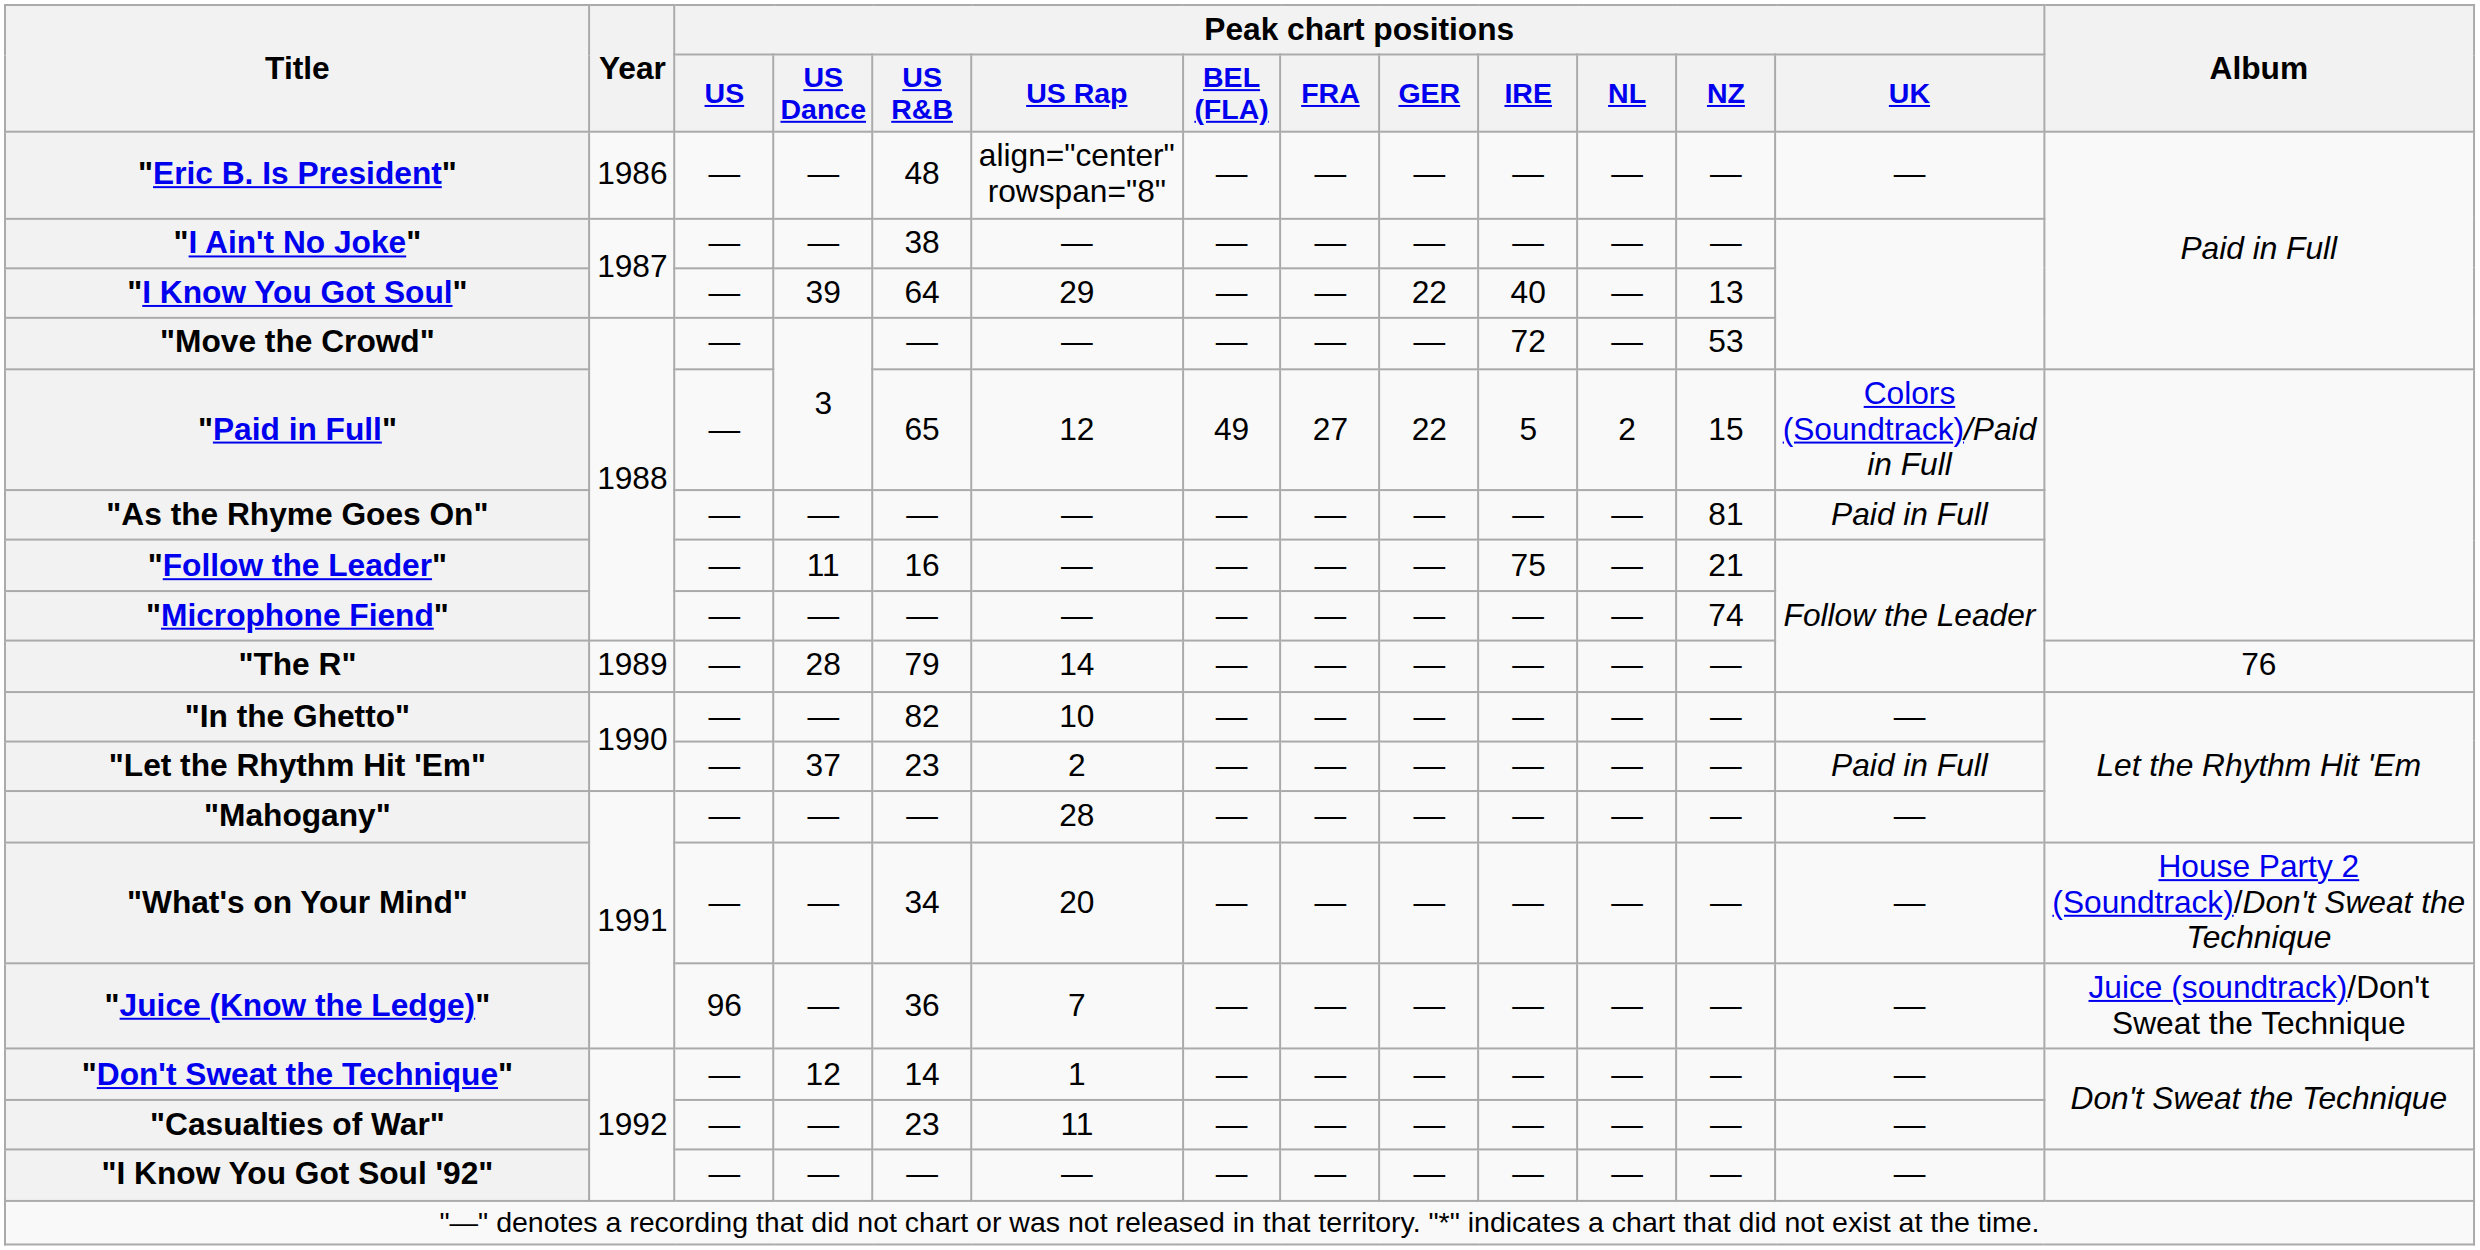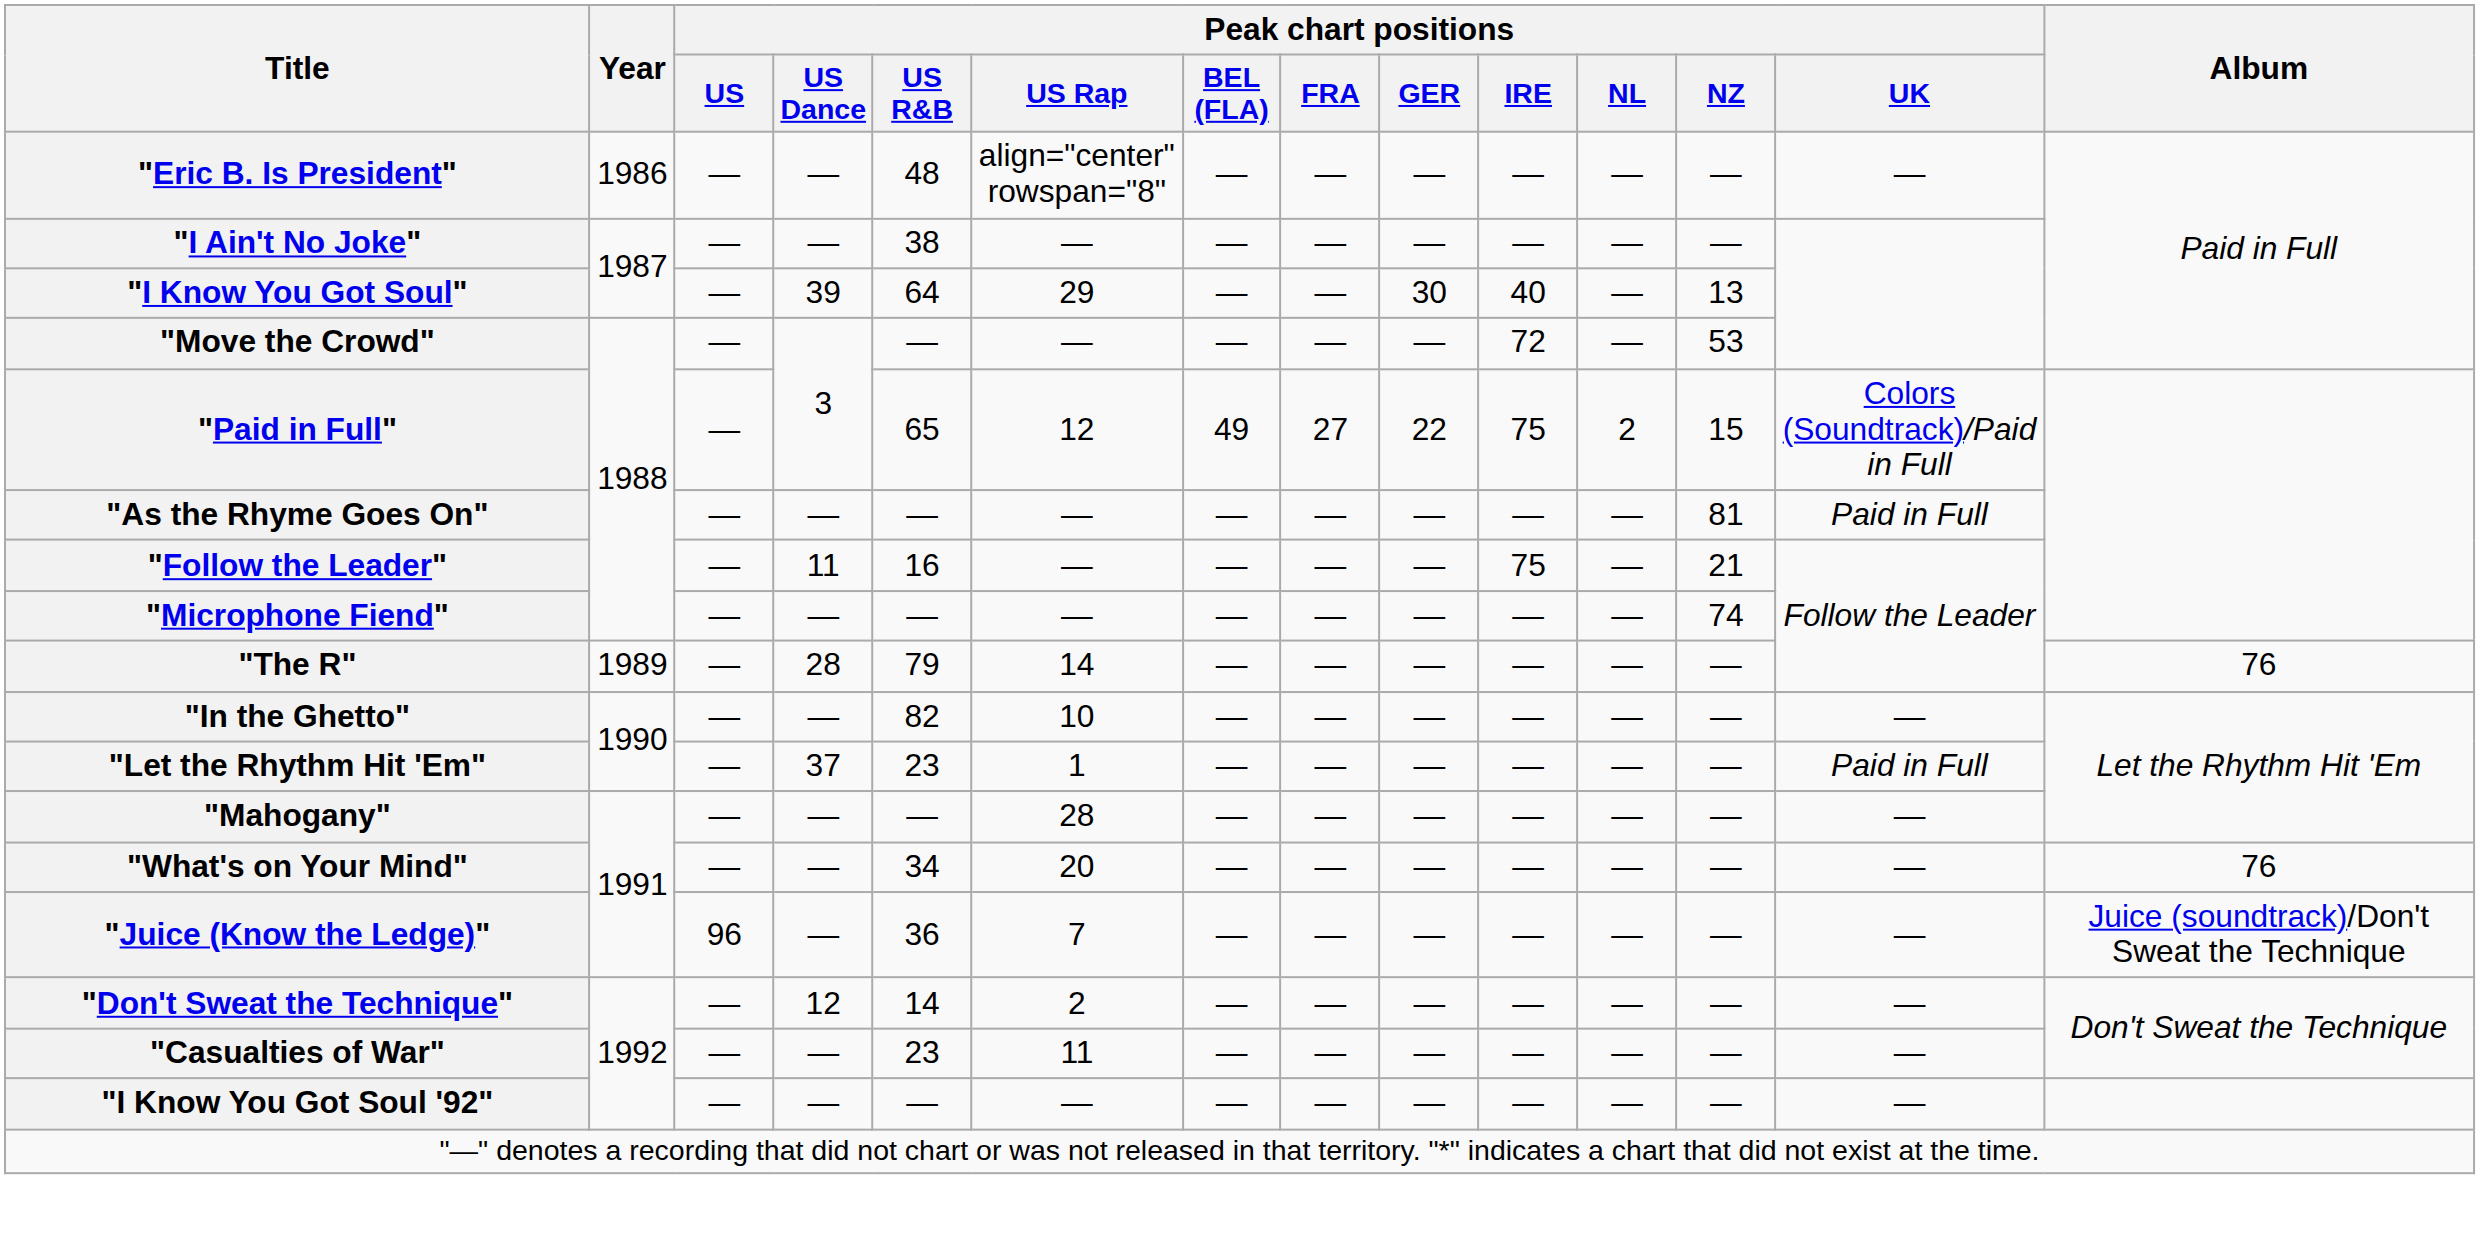(1429, 292) 22 -> (1429, 292) 30
(1528, 428) 5 -> (1528, 428) 75
(1077, 765) 2 -> (1077, 765) 1
(2259, 902) House Party 2 (Soundtrack)/Don't Sweat the Technique -> (2259, 866) 76
(1077, 1073) 1 -> (1077, 1002) 2
